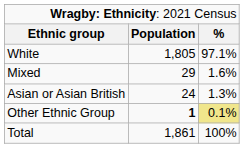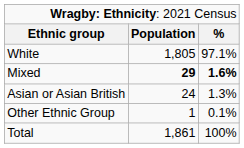(188, 73) normal -> (188, 73) bold
(222, 73) normal -> (222, 73) bold
(192, 113) bold -> (192, 113) normal
(222, 113) khaki background -> (222, 113) no background
